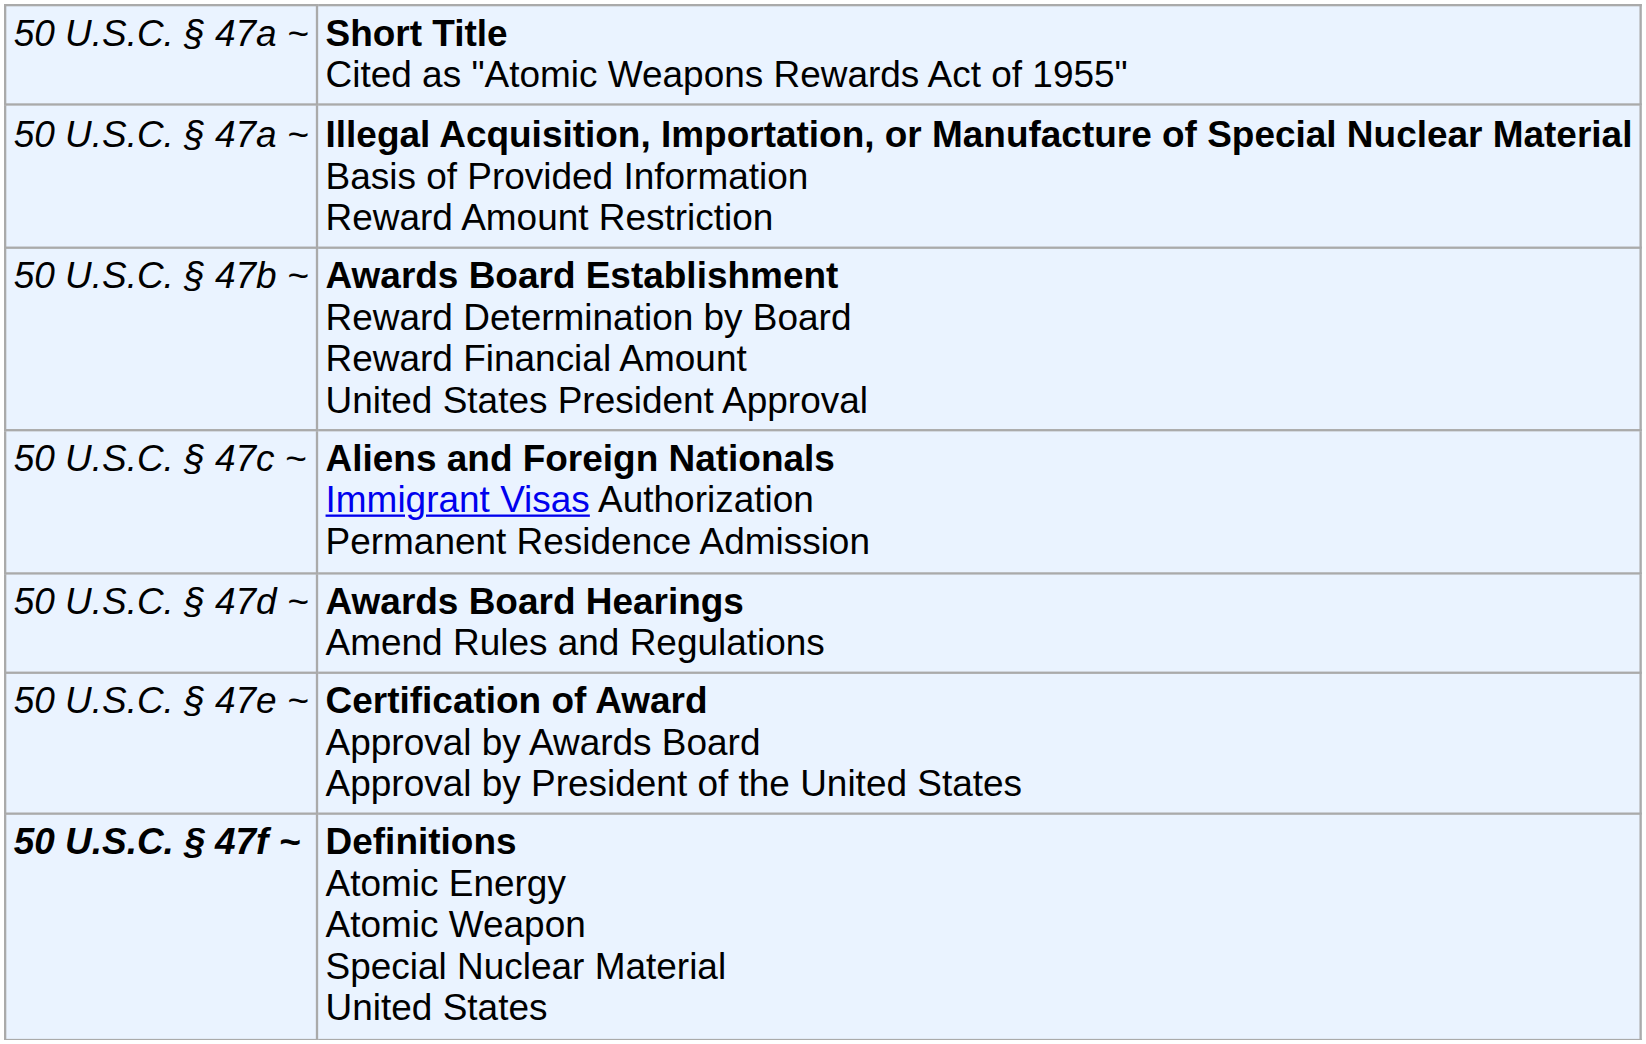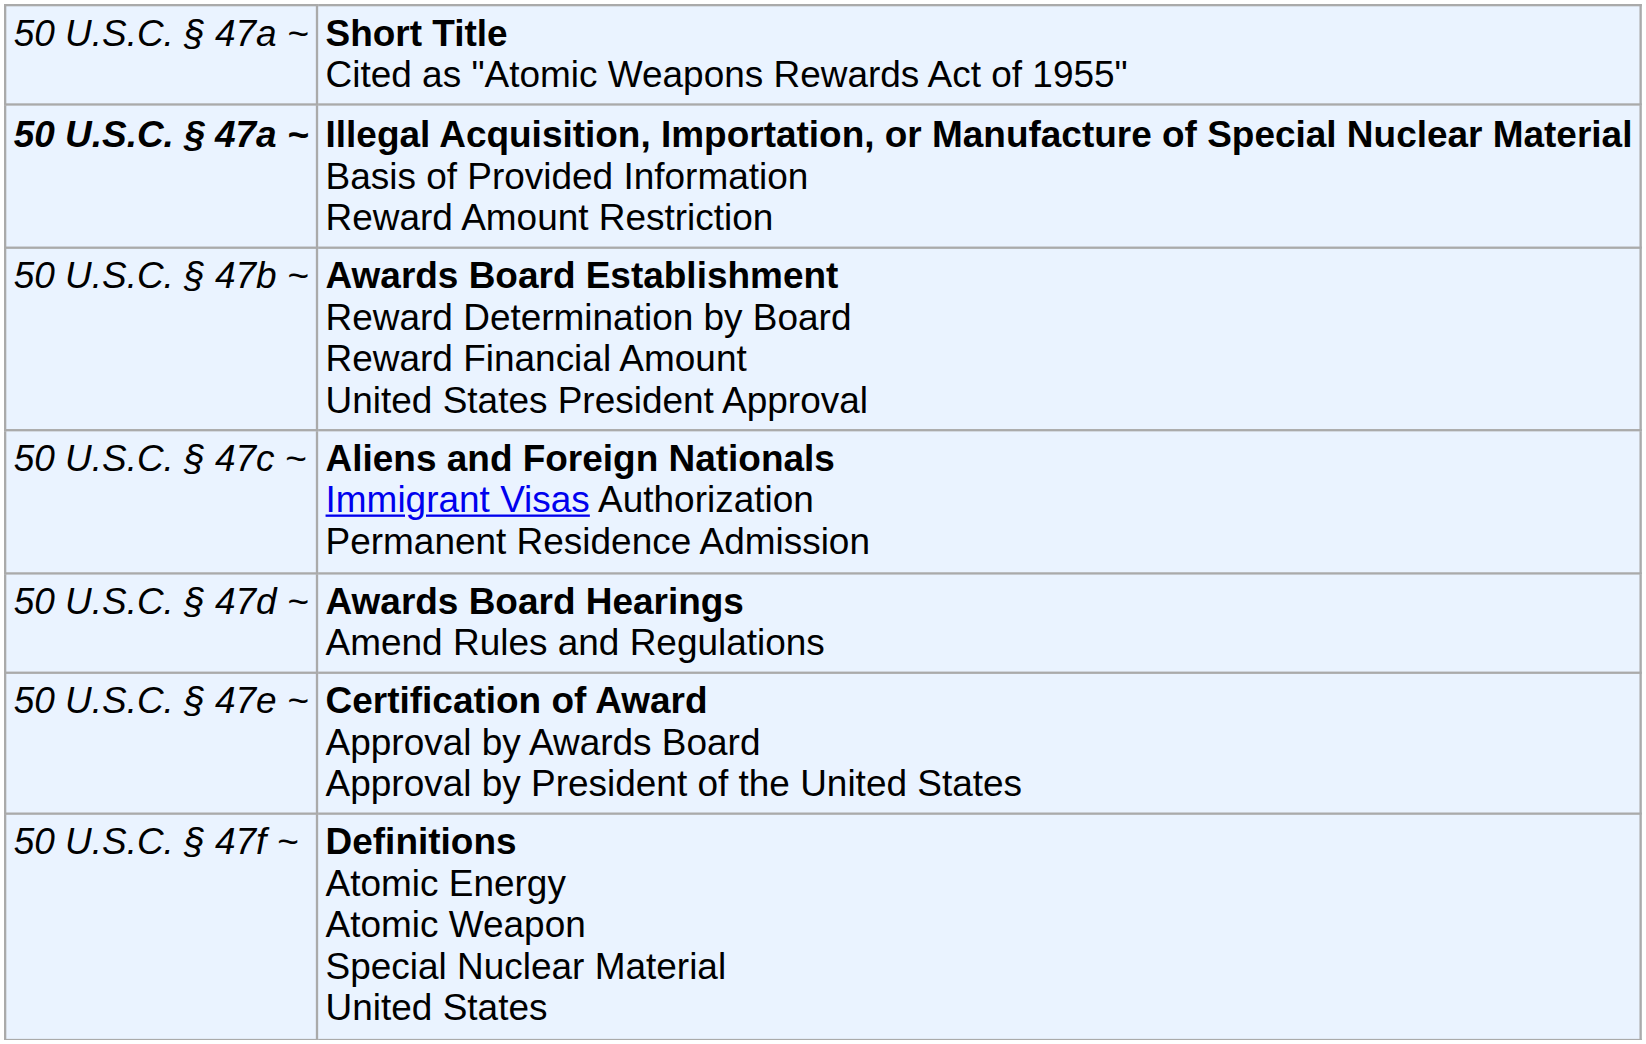(161, 134) normal -> (161, 134) bold
(157, 842) bold -> (156, 842) normal
